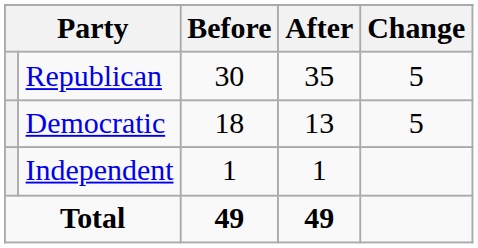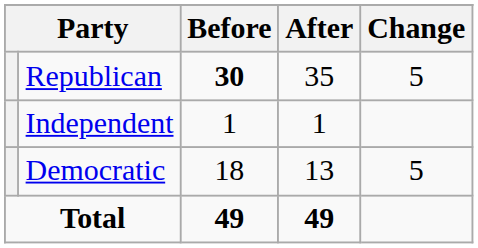(229, 75) normal -> (229, 75) bold
rows swapped: (95, 123) <-> (100, 170)
